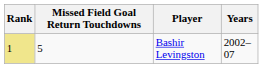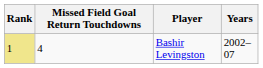(40, 48) 5 -> (40, 48) 4
